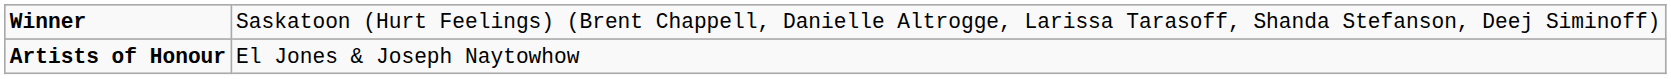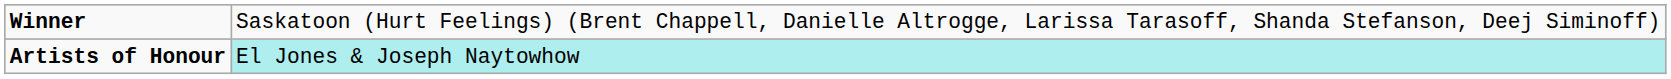(408, 57) no background -> (408, 57) paleturquoise background
